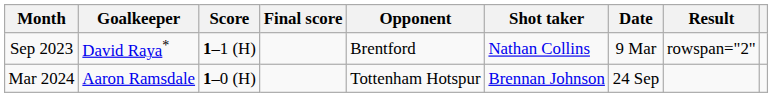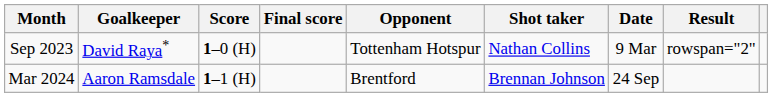(229, 48) 1–1 (H) -> (229, 48) 1–0 (H)
(383, 48) Brentford -> (415, 48) Tottenham Hotspur
(229, 78) 1–0 (H) -> (229, 78) 1–1 (H)
(415, 78) Tottenham Hotspur -> (383, 78) Brentford
